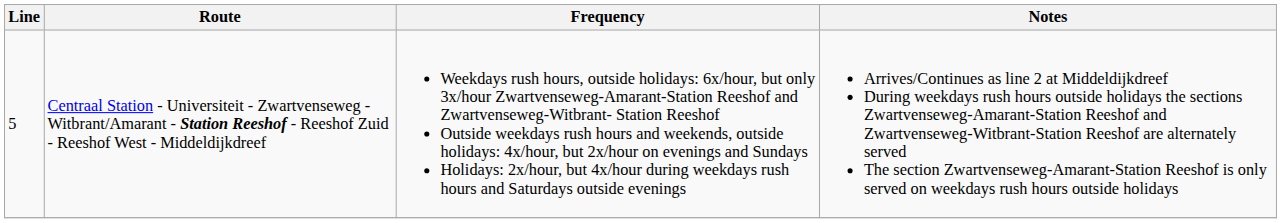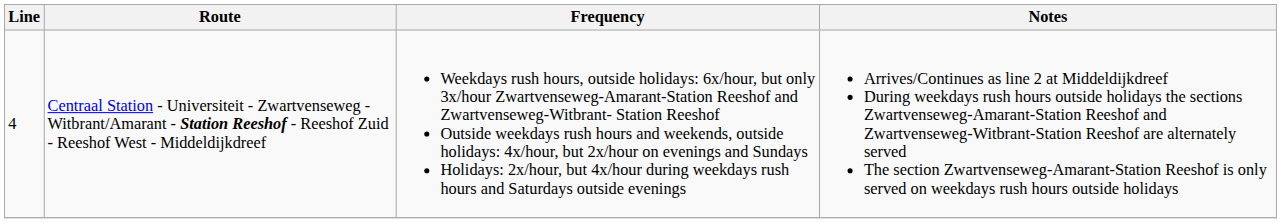(12, 123) 5 -> (12, 123) 4
